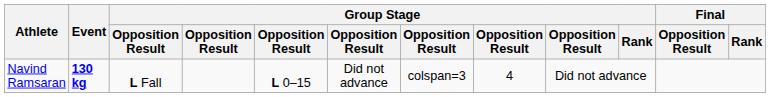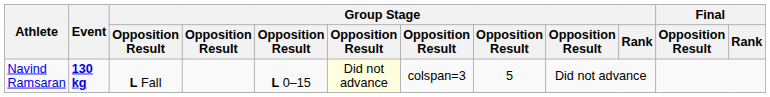(364, 76) no background -> (364, 76) lightyellow background
(509, 76) 4 -> (509, 76) 5
